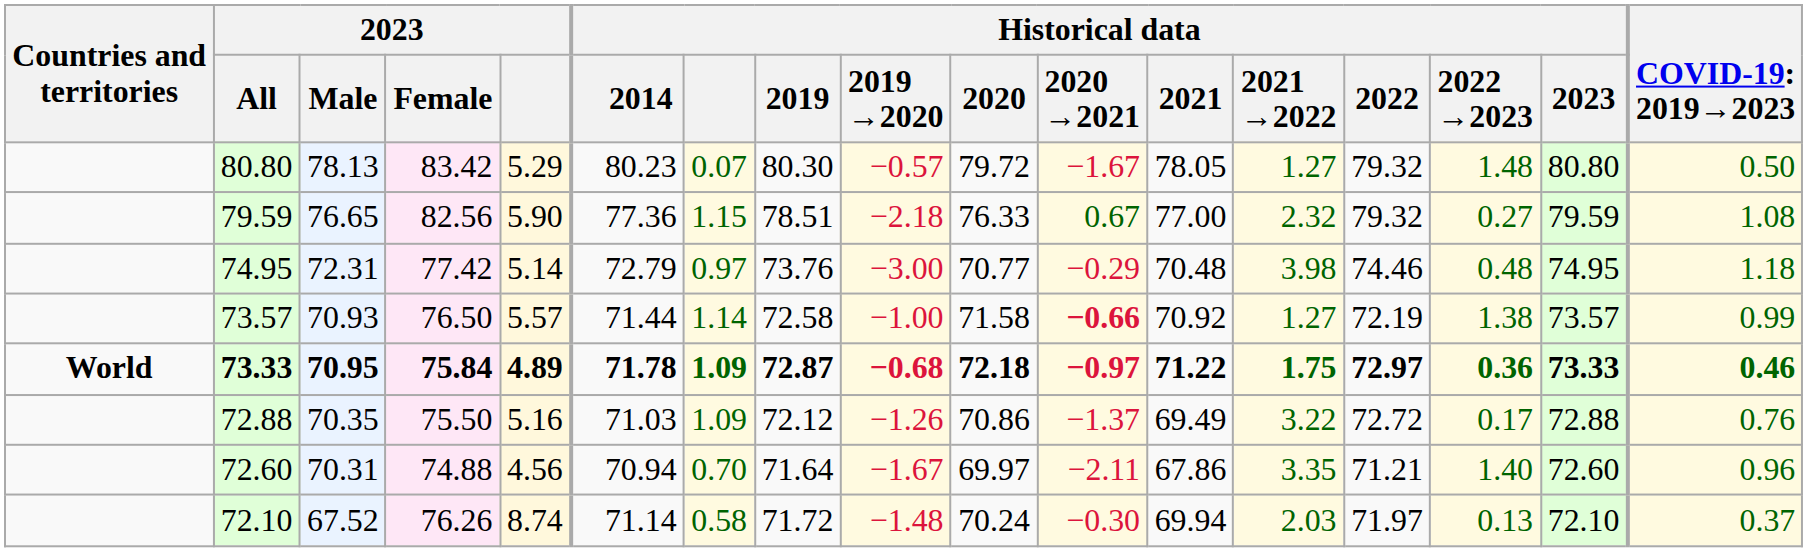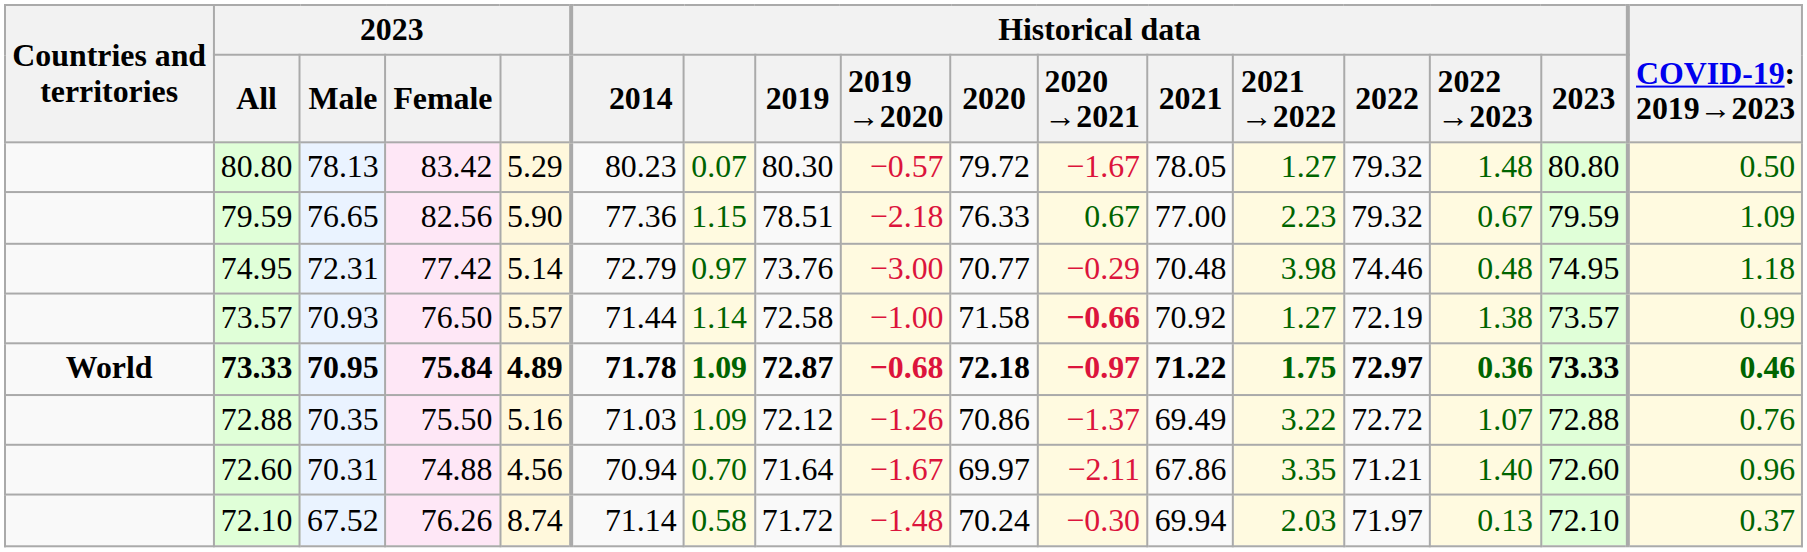(1309, 217) 2.32 -> (1309, 217) 2.23
(1505, 217) 0.27 -> (1505, 217) 0.67
(1767, 217) 1.08 -> (1767, 217) 1.09
(1505, 419) 0.17 -> (1505, 419) 1.07
